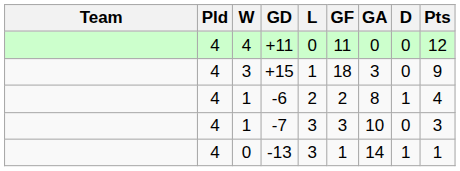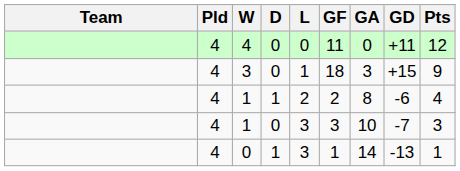columns swapped: (406, 17) <-> (279, 17)
